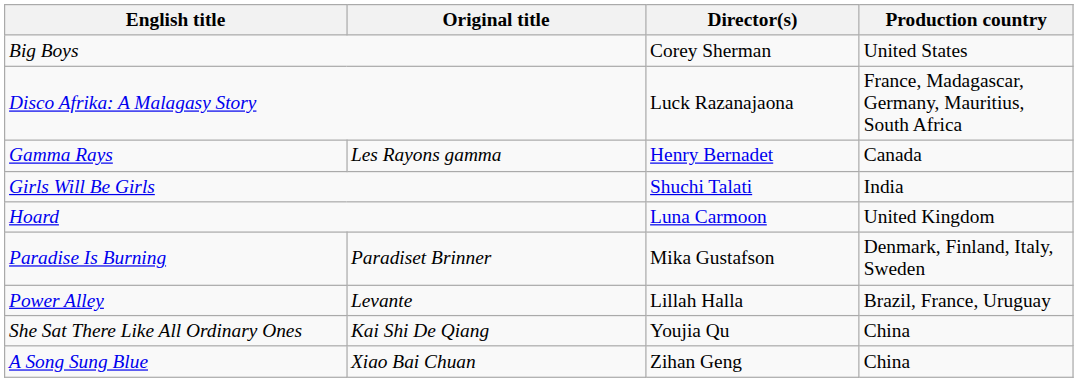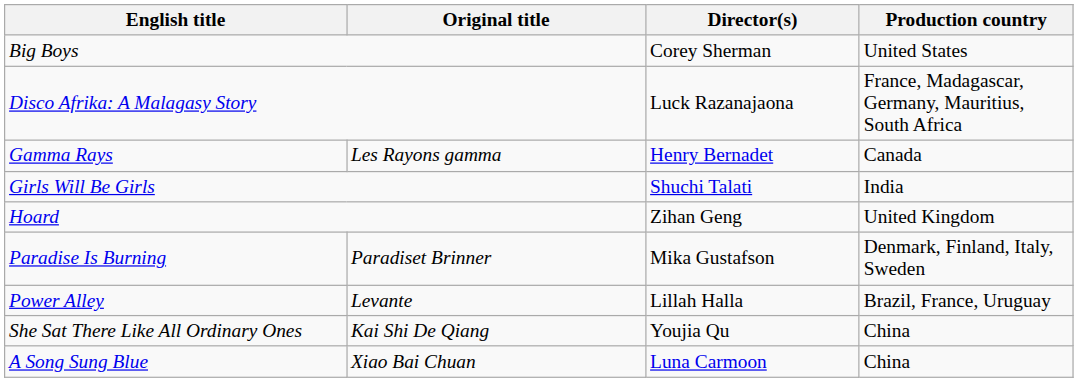(708, 216) Luna Carmoon -> (696, 216) Zihan Geng
(696, 361) Zihan Geng -> (708, 361) Luna Carmoon
